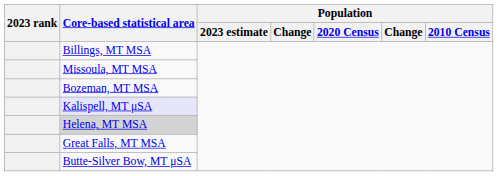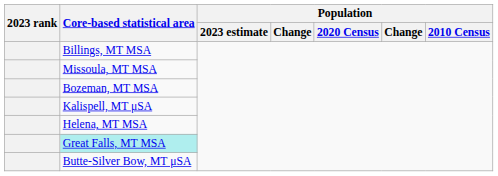(107, 106) lavender background -> (107, 106) no background
(105, 124) lightgrey background -> (105, 124) no background
(114, 143) no background -> (114, 143) paleturquoise background
